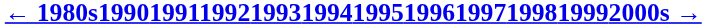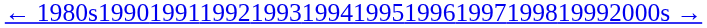(353, 12) bold -> (354, 12) normal
